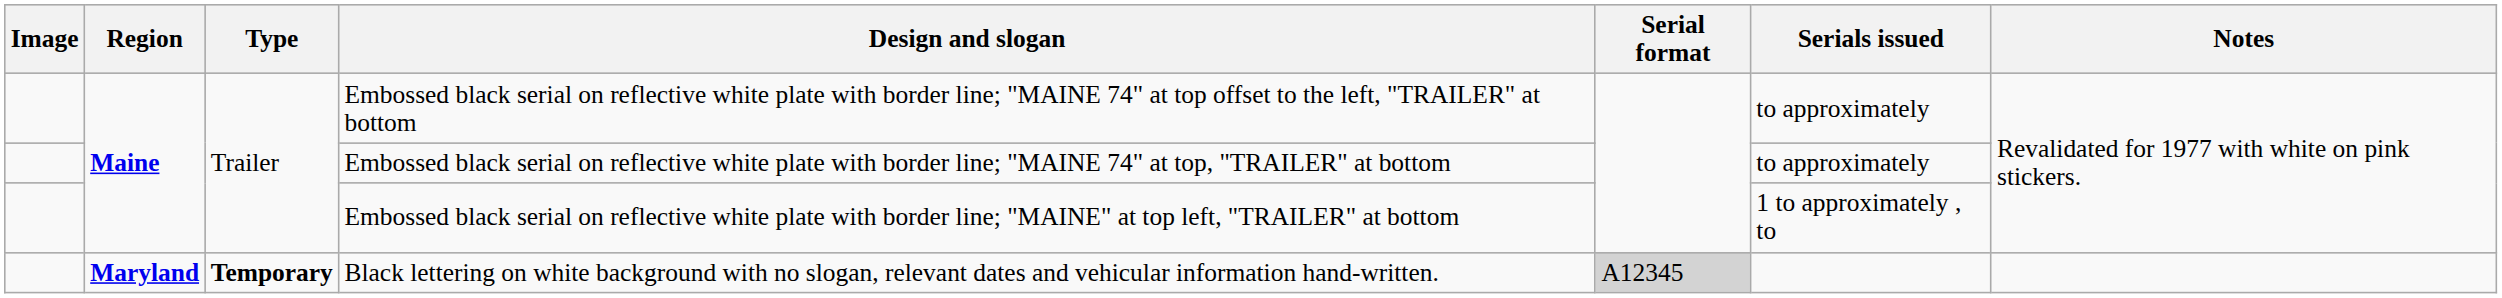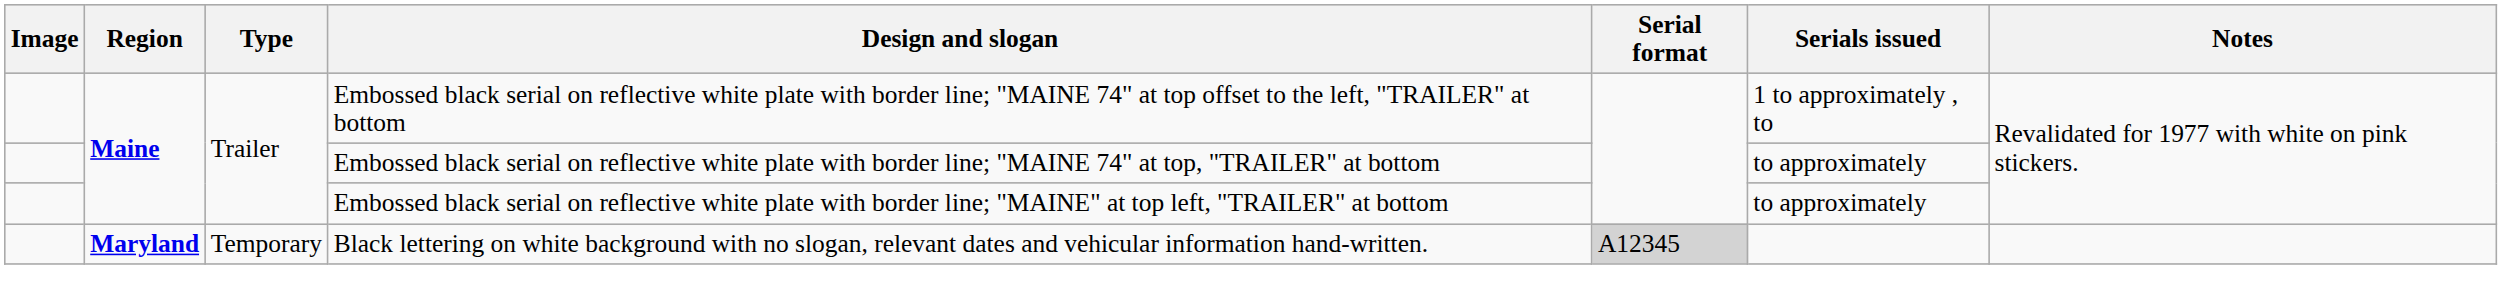(1843, 107) to approximately -> (1856, 107) 1 to approximately , to
(1859, 217) 1 to approximately , to -> (1840, 202) to approximately
(272, 271) bold -> (266, 243) normal
